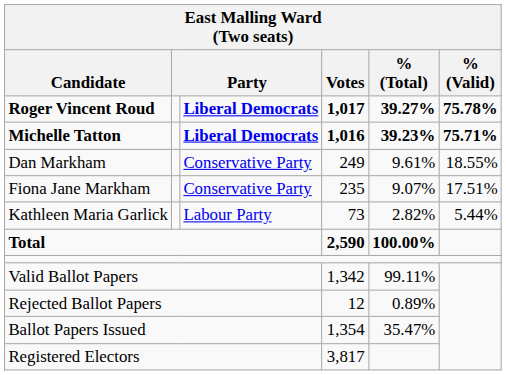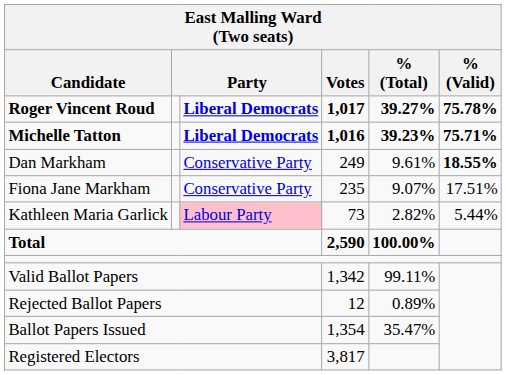(472, 162) normal -> (470, 162) bold
(228, 215) no background -> (228, 215) pink background
